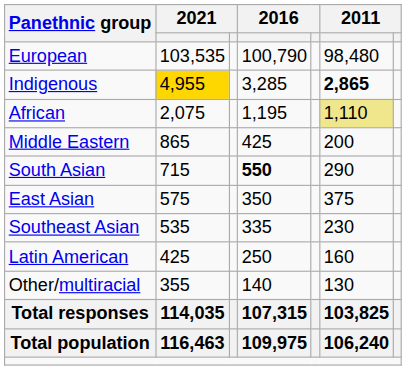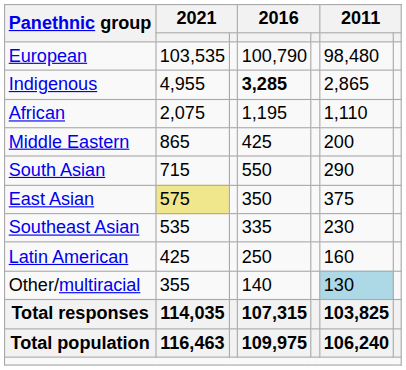(182, 84) gold background -> (182, 84) no background
(264, 84) normal -> (264, 84) bold
(346, 84) bold -> (346, 84) normal
(346, 113) khaki background -> (346, 113) no background
(257, 170) bold -> (257, 170) normal
(175, 199) no background -> (175, 199) khaki background
(339, 285) no background -> (339, 285) lightblue background
